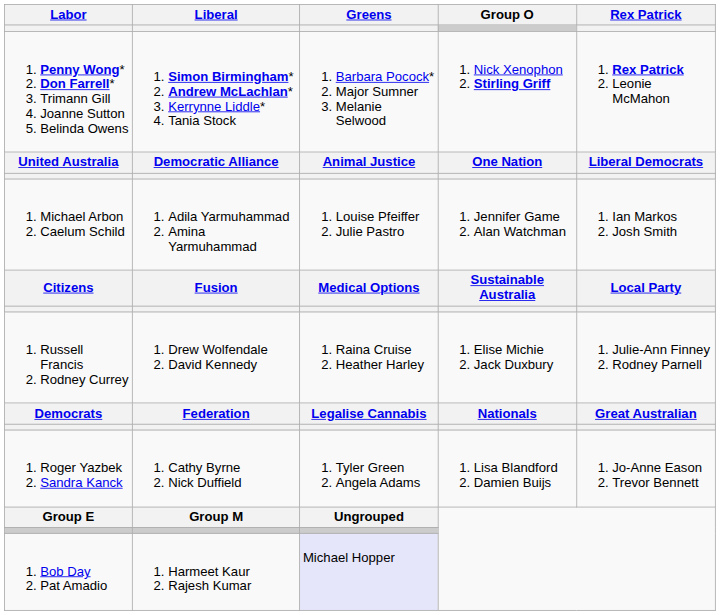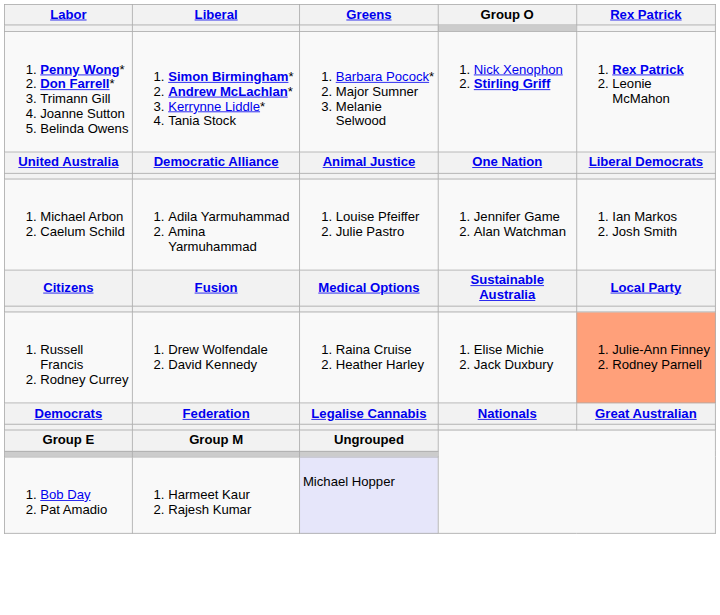(646, 358) no background -> (646, 358) lightsalmon background
- row: (68, 476)
